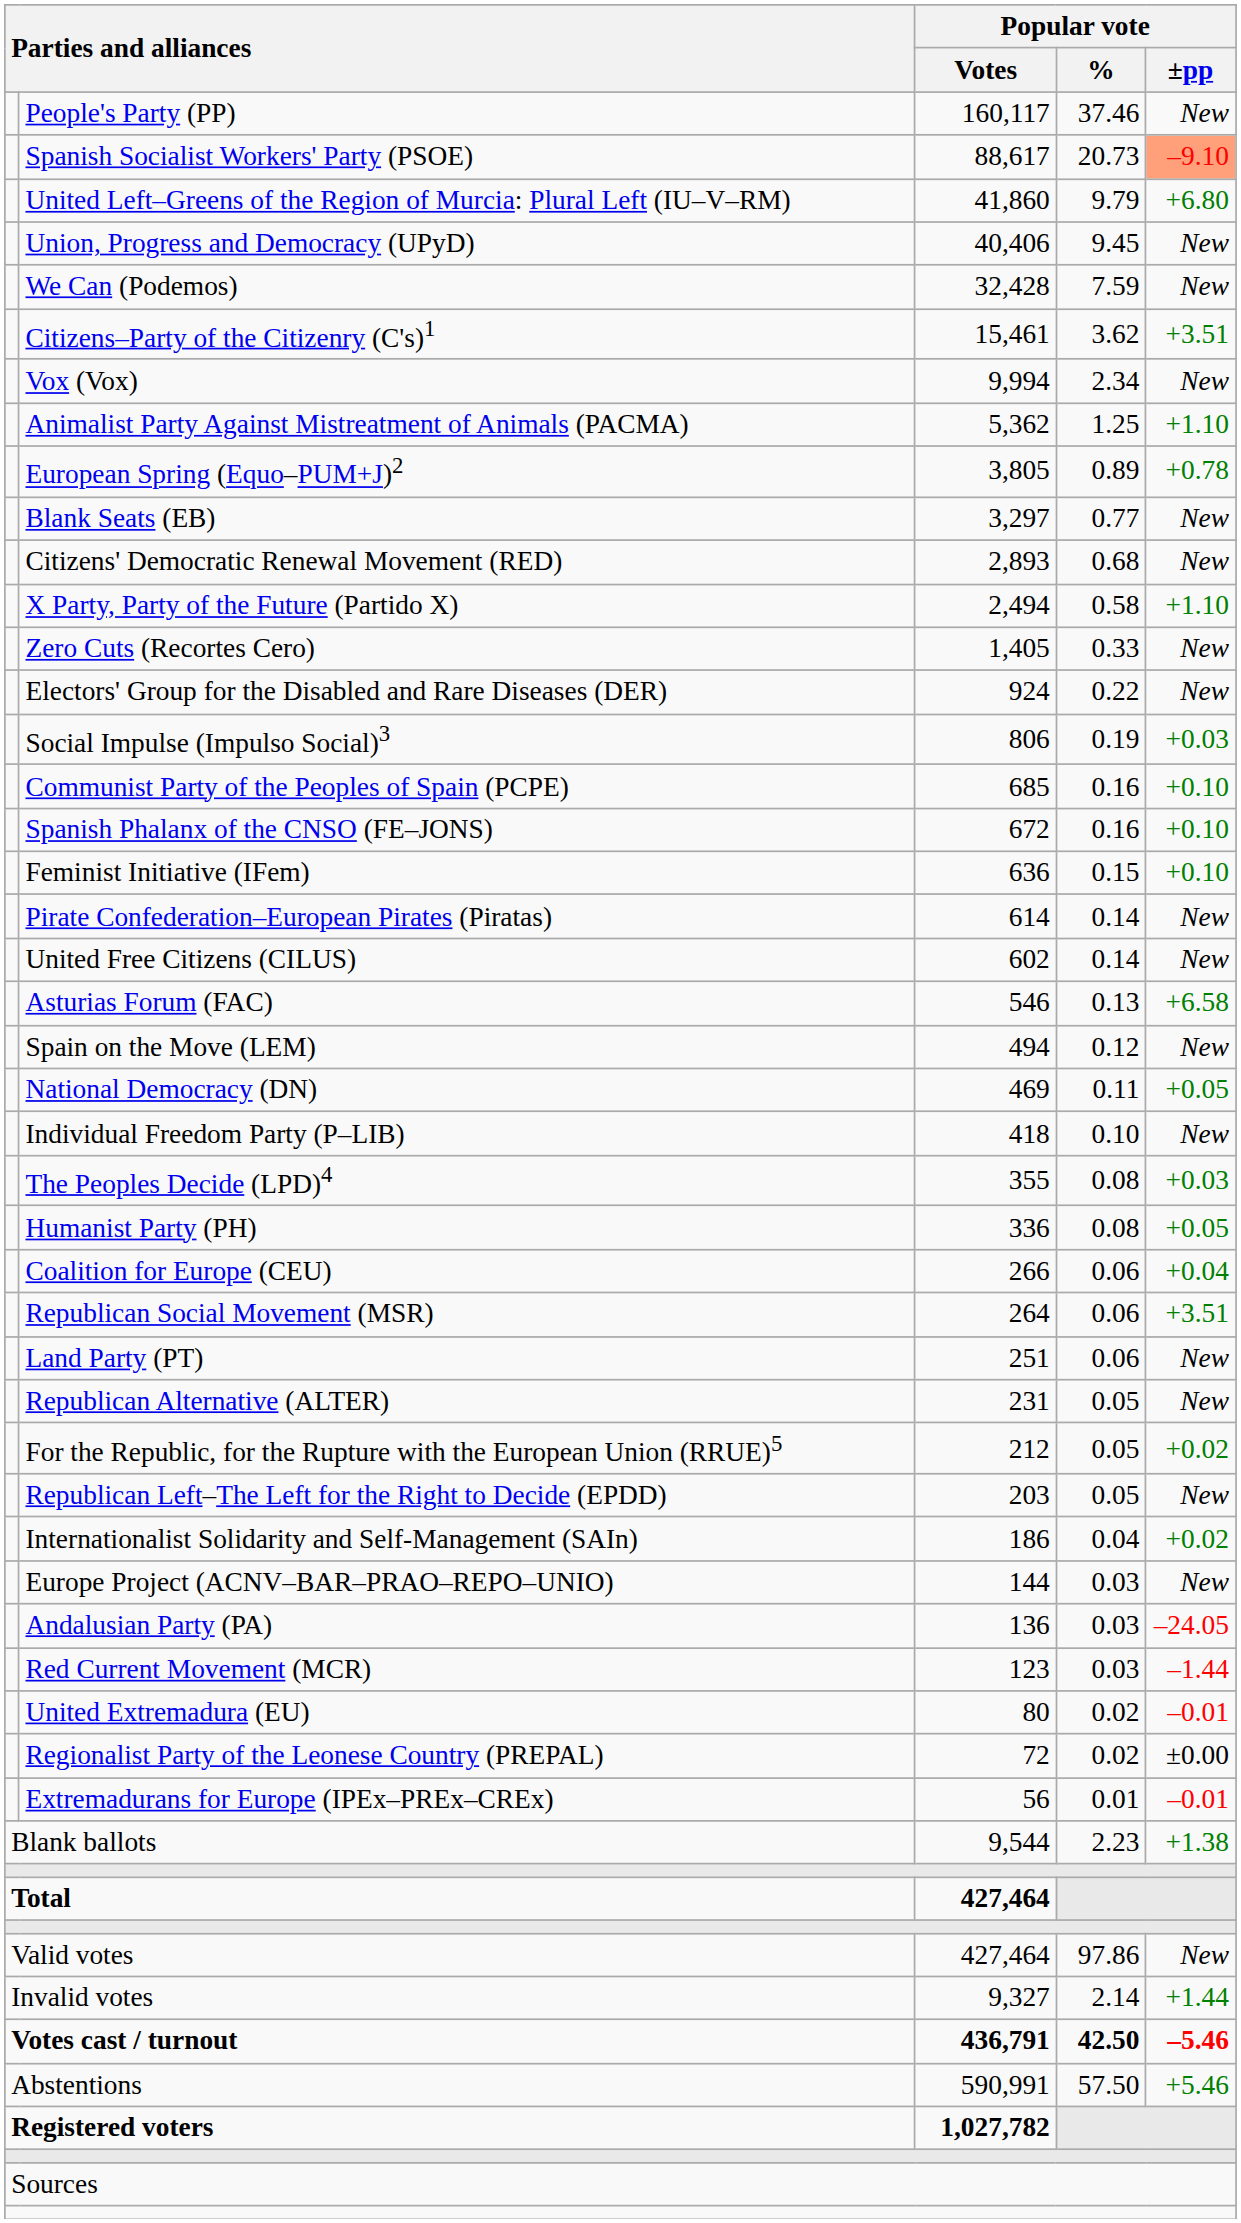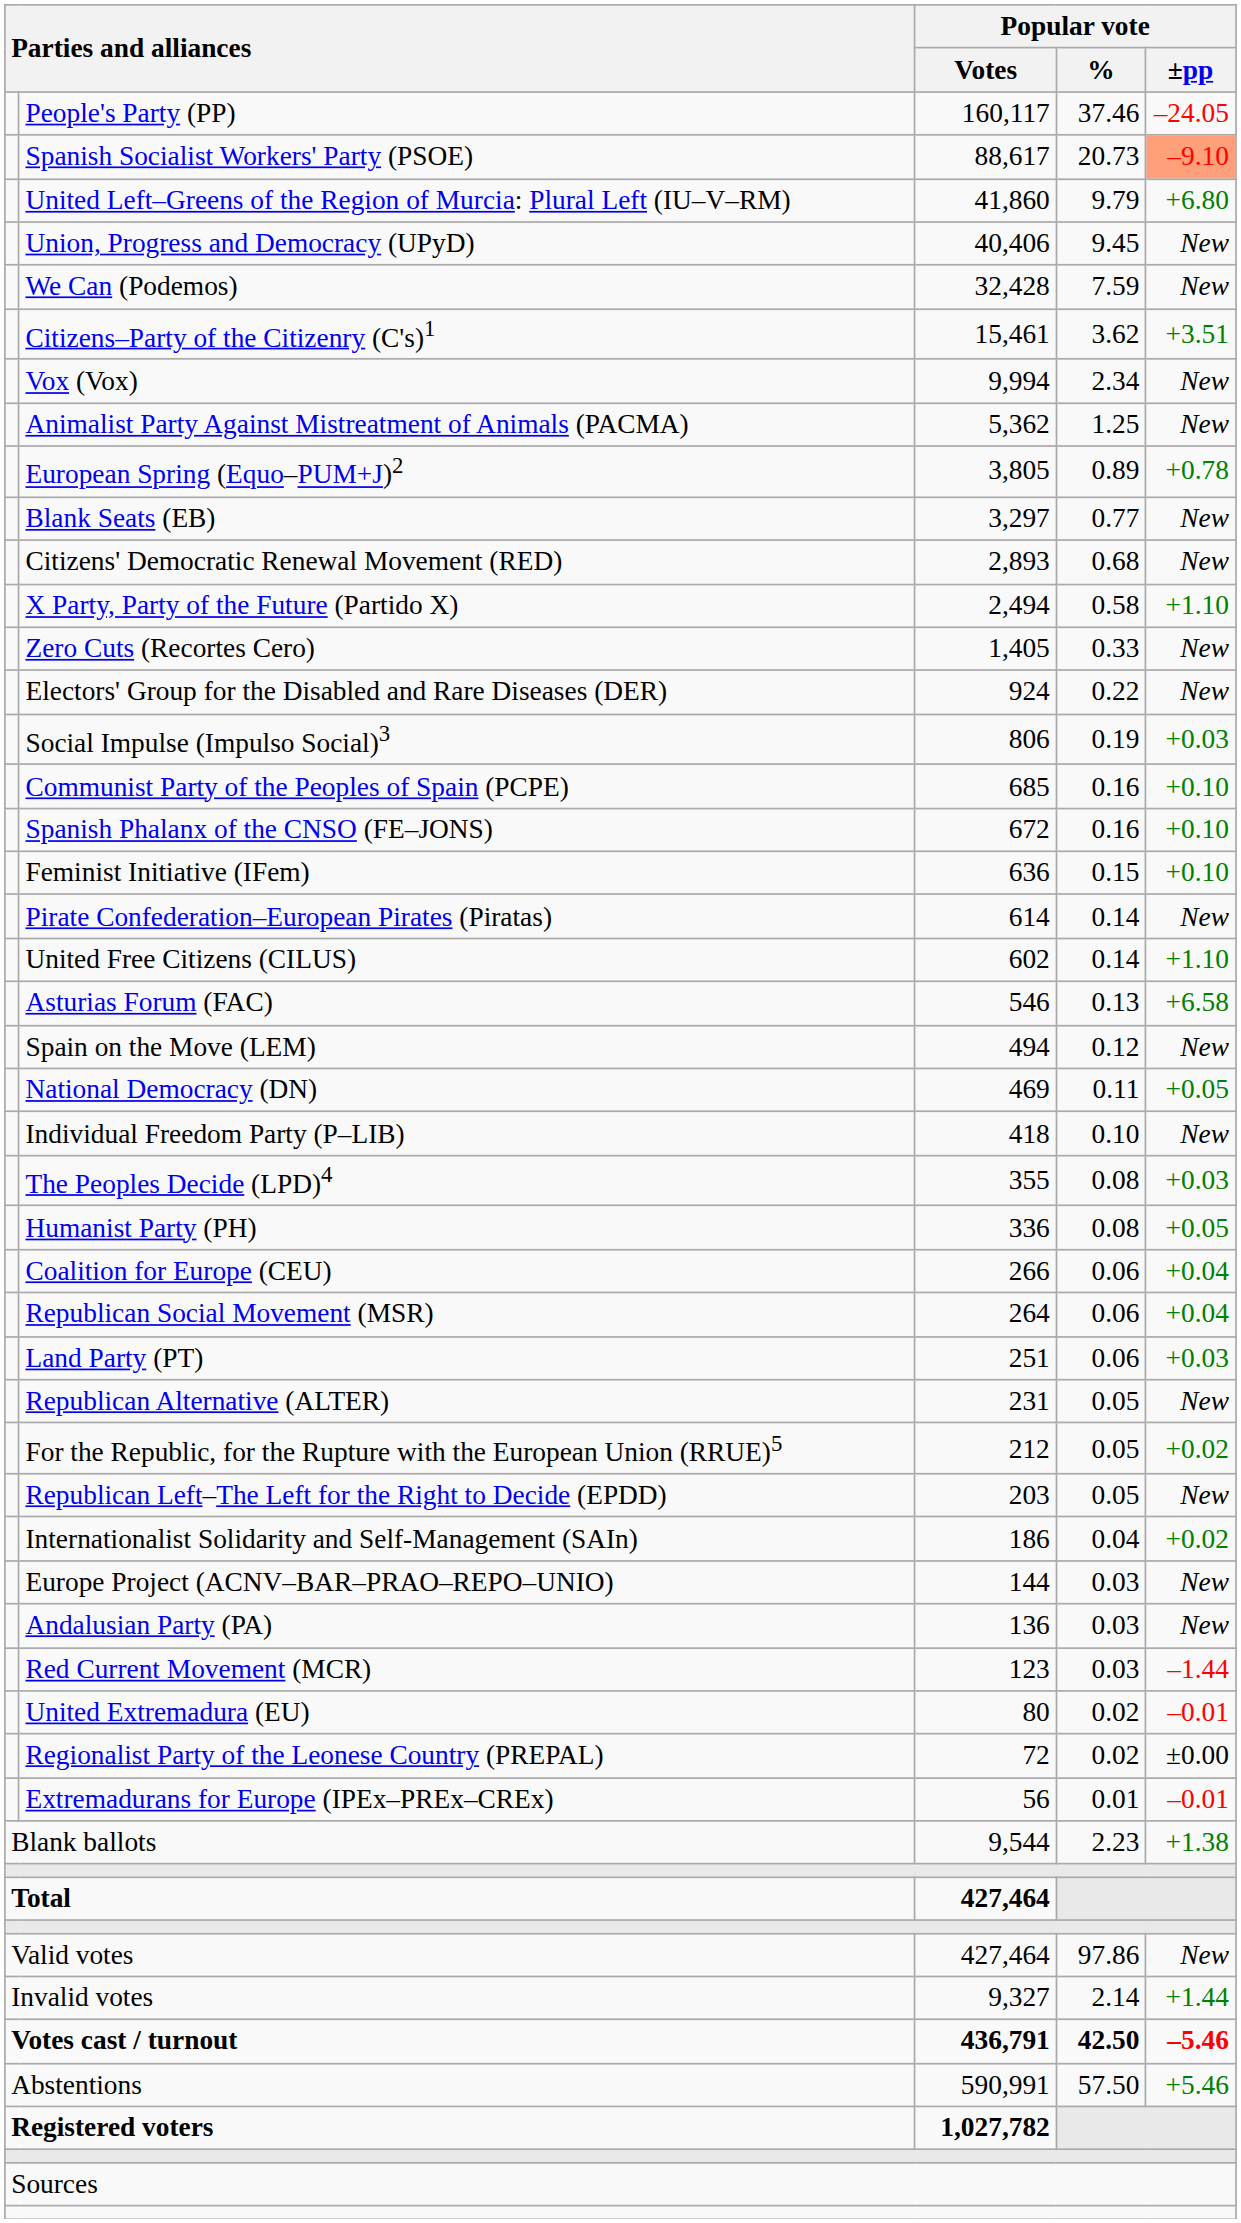(1205, 112) New -> (1191, 112) –24.05
(1197, 424) +1.10 -> (1205, 424) New
(1205, 959) New -> (1197, 959) +1.10
(1197, 1314) +3.51 -> (1197, 1314) +0.04
(1205, 1357) New -> (1197, 1357) +0.03
(1191, 1625) –24.05 -> (1205, 1625) New
